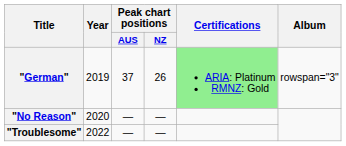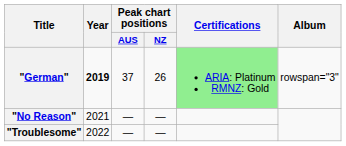(98, 77) normal -> (98, 77) bold
(98, 116) 2020 -> (98, 116) 2021
